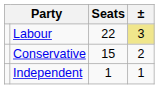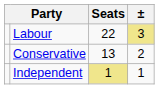(108, 53) 15 -> (108, 53) 13
(108, 73) no background -> (108, 73) khaki background
